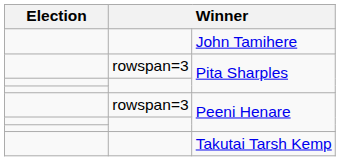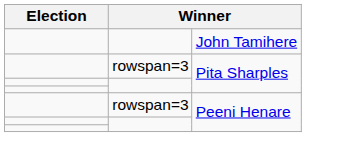- row: (150, 144)
